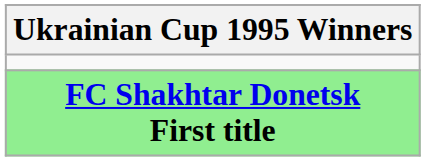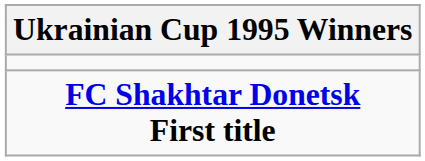(213, 112) lightgreen background -> (213, 112) no background
